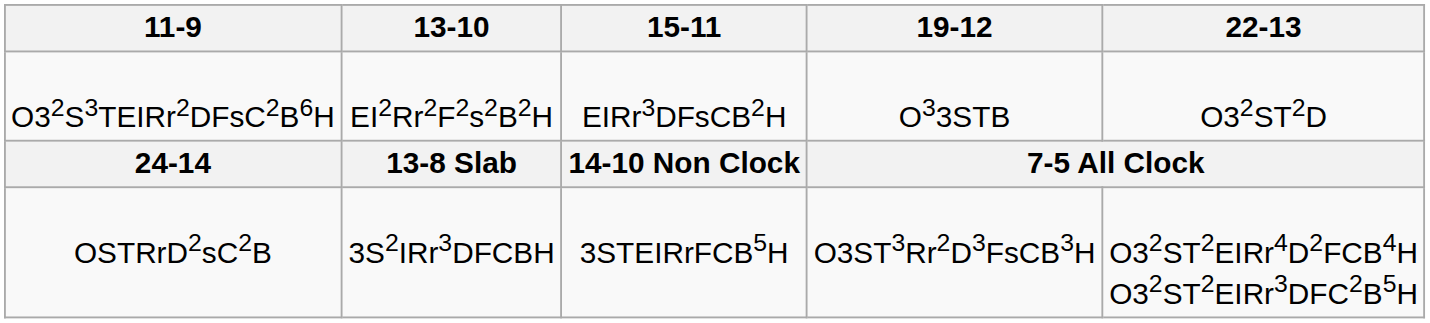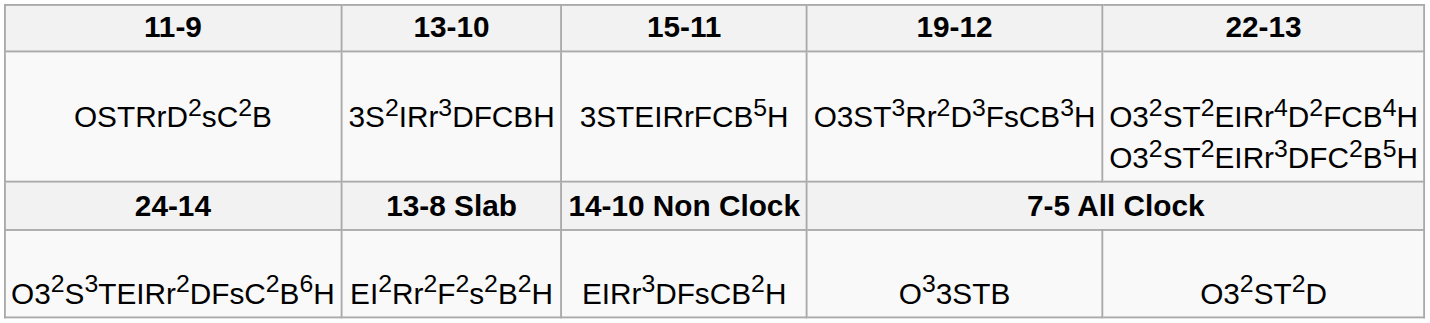rows swapped: (173, 248) <-> (173, 112)
